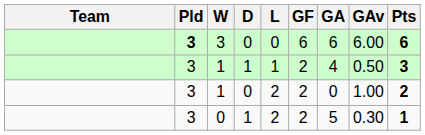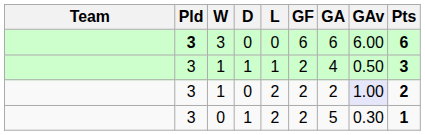(333, 92) 0 -> (333, 92) 2
(368, 92) no background -> (368, 92) lavender background
